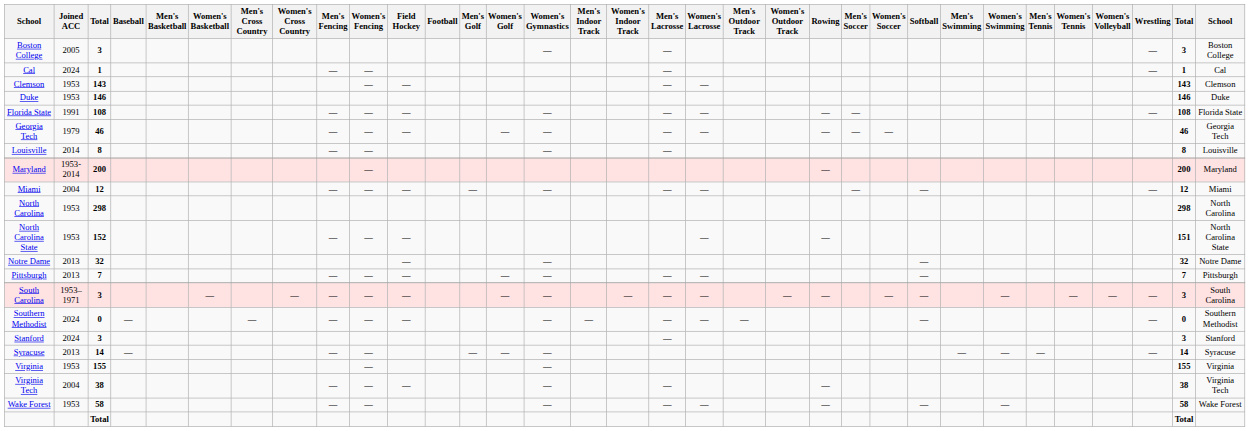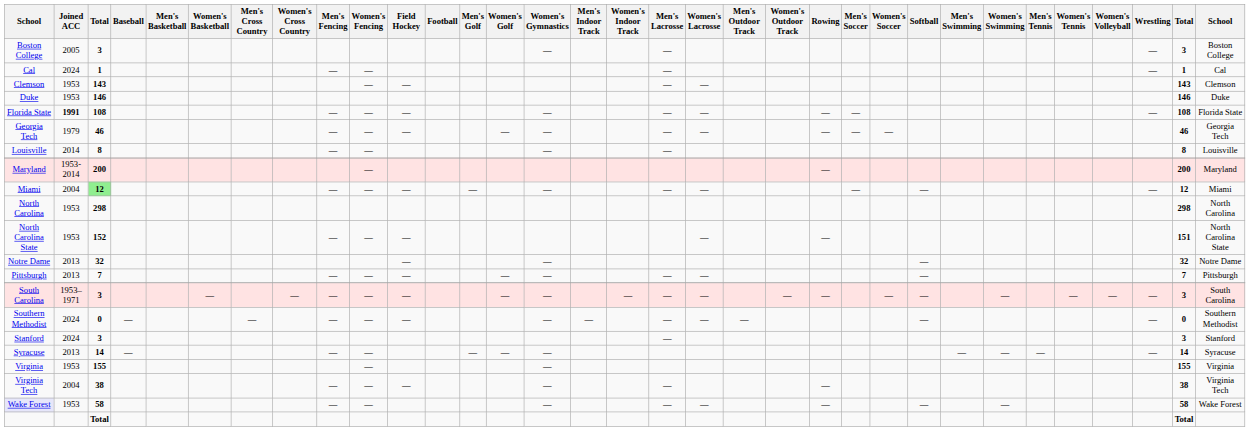(71, 112) normal -> (71, 112) bold
(100, 188) no background -> (100, 188) lightgreen background
(29, 404) no background -> (29, 404) lavender background
